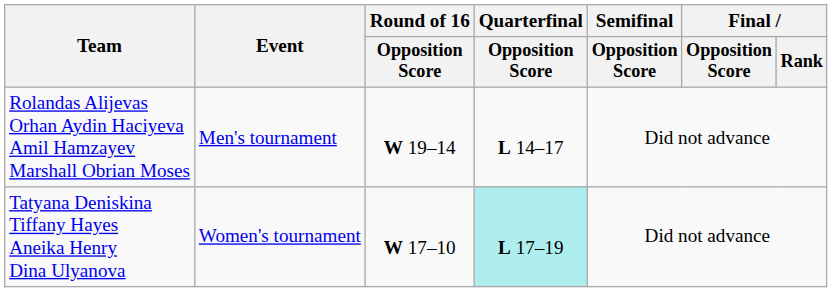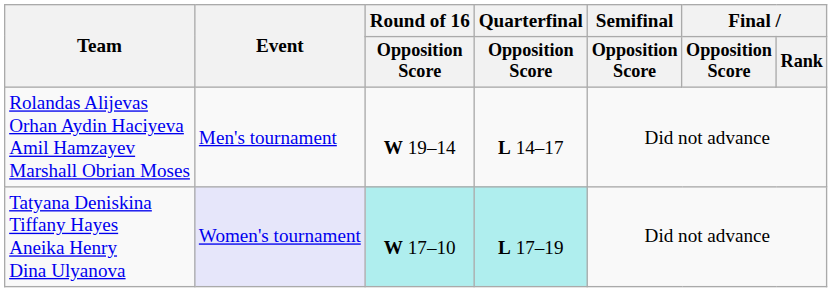(280, 236) no background -> (280, 236) lavender background
(420, 248) no background -> (420, 248) paleturquoise background
